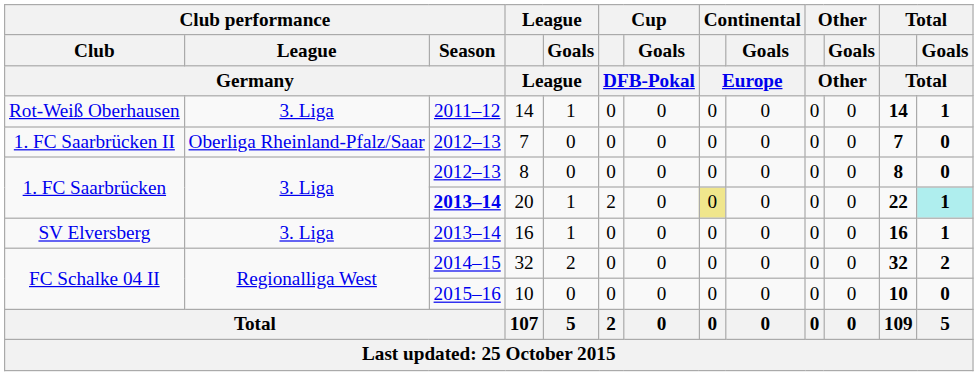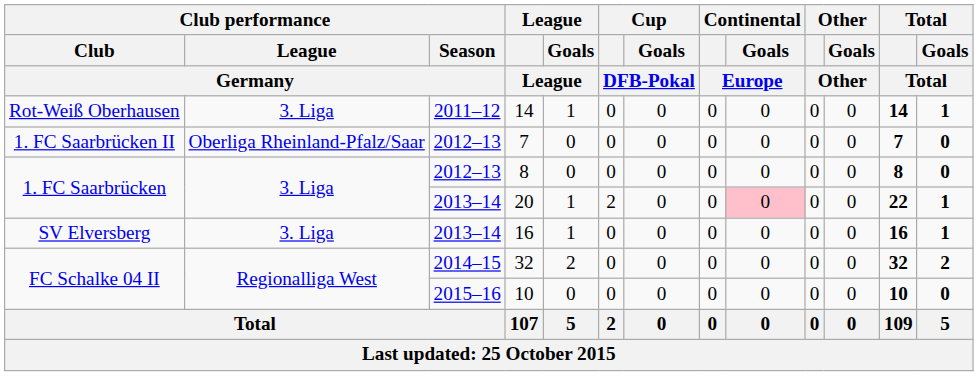(467, 202) bold -> (467, 202) normal
(712, 202) khaki background -> (712, 202) no background
(765, 202) no background -> (765, 202) pink background
(945, 202) paleturquoise background -> (945, 202) no background
